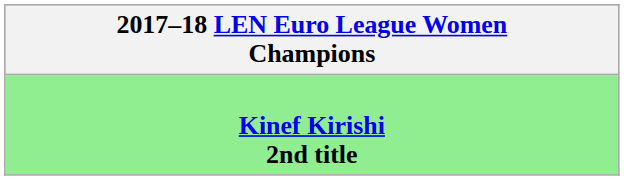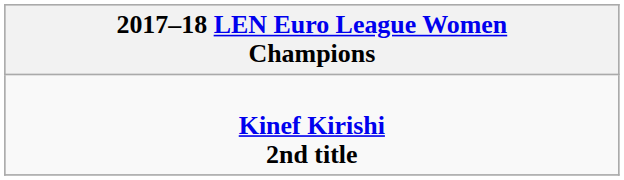(312, 139) lightgreen background -> (312, 139) no background
